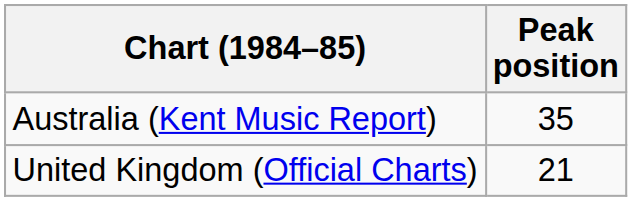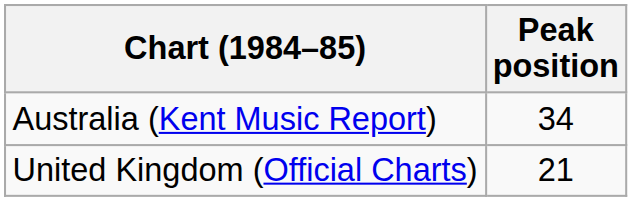(556, 118) 35 -> (556, 118) 34
